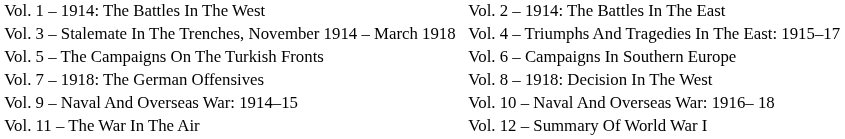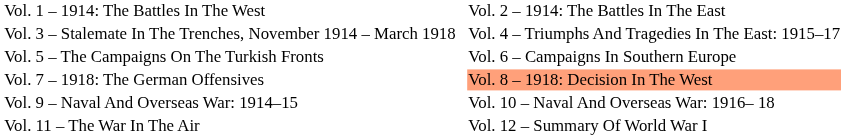(590, 79) no background -> (590, 79) lightsalmon background
